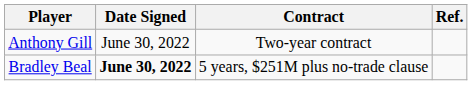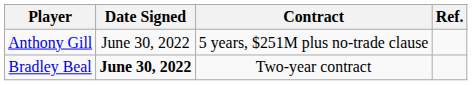(314, 42) Two-year contract -> (314, 42) 5 years, $251M plus no-trade clause
(314, 67) 5 years, $251M plus no-trade clause -> (314, 67) Two-year contract
